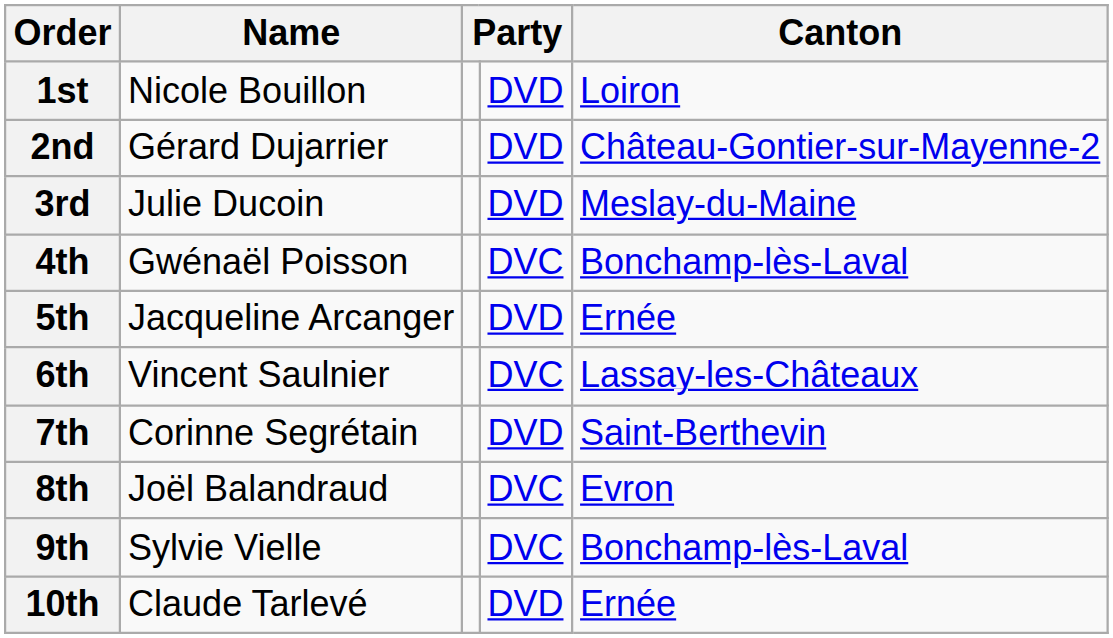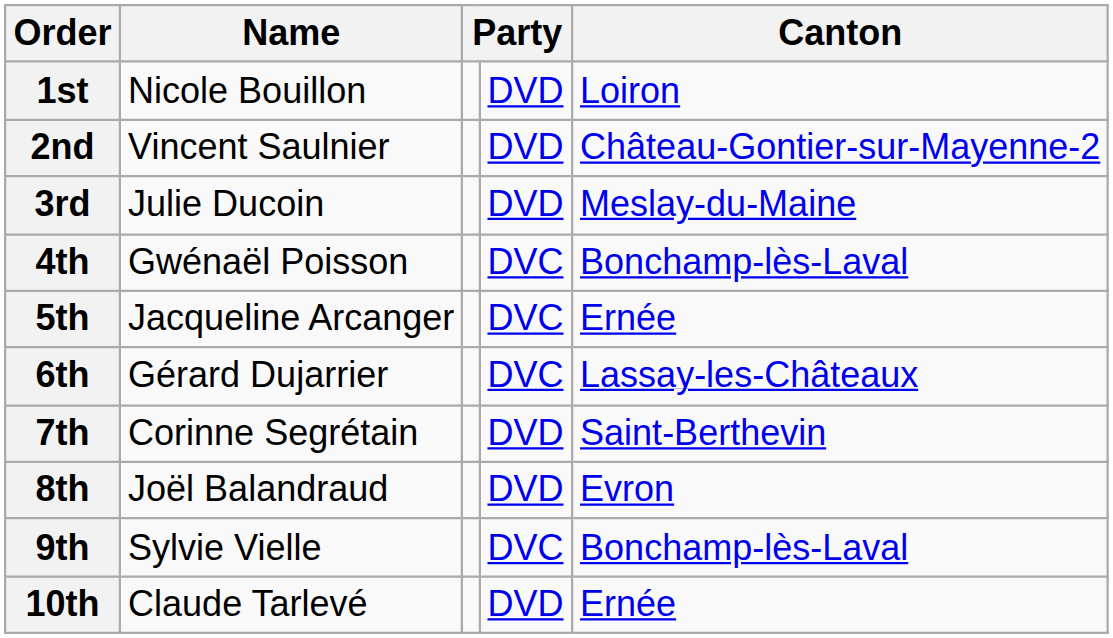(258, 147) Gérard Dujarrier -> (259, 147) Vincent Saulnier
(525, 318) DVD -> (525, 318) DVC
(259, 375) Vincent Saulnier -> (258, 375) Gérard Dujarrier
(525, 489) DVC -> (525, 489) DVD
